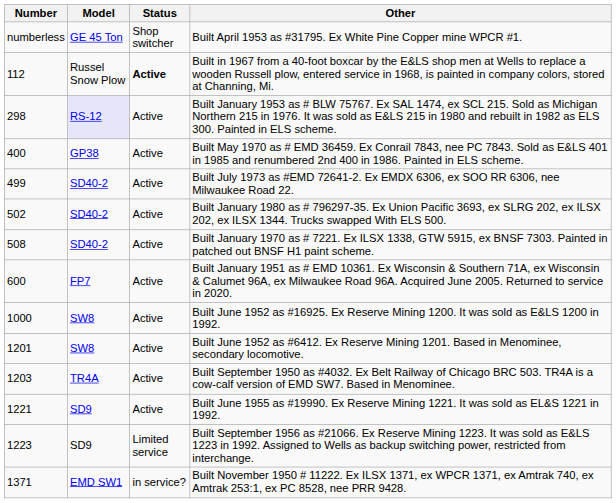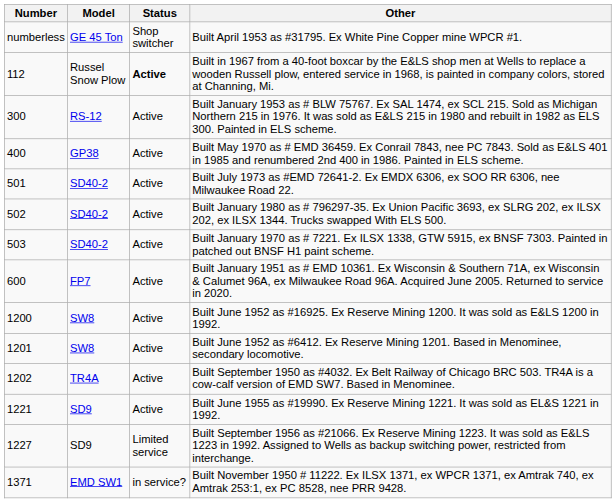(16, 117) 298 -> (16, 117) 300
(86, 117) lavender background -> (86, 117) no background
(16, 184) 499 -> (16, 184) 501
(16, 244) 508 -> (16, 244) 503
(19, 318) 1000 -> (19, 318) 1200
(19, 378) 1203 -> (19, 378) 1202
(19, 445) 1223 -> (19, 445) 1227
